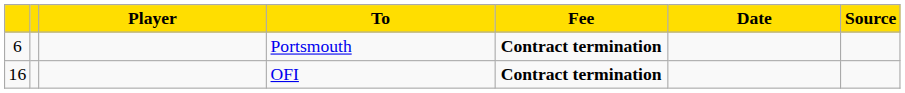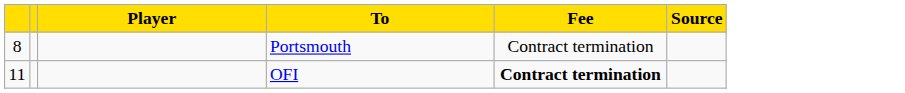- column: (754, 18)
(17, 46) 6 -> (17, 46) 8
(581, 46) bold -> (580, 46) normal
(17, 74) 16 -> (17, 74) 11
